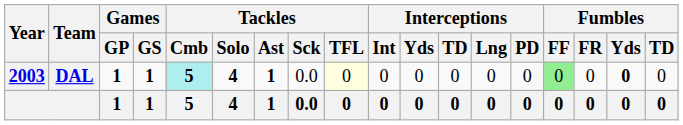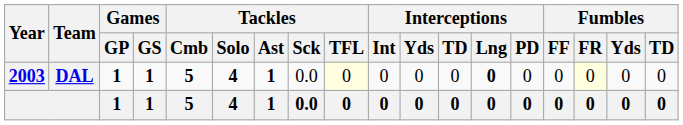(189, 76) paleturquoise background -> (189, 76) no background
(491, 76) normal -> (491, 76) bold
(559, 76) lightgreen background -> (559, 76) no background
(590, 76) no background -> (590, 76) lightyellow background
(626, 76) bold -> (626, 76) normal
